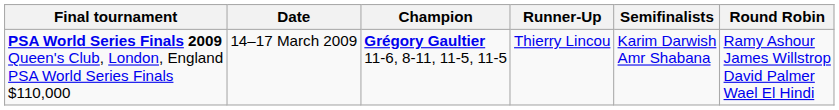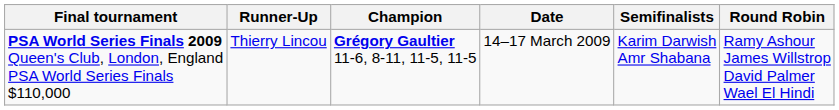columns swapped: (294, 17) <-> (562, 17)
